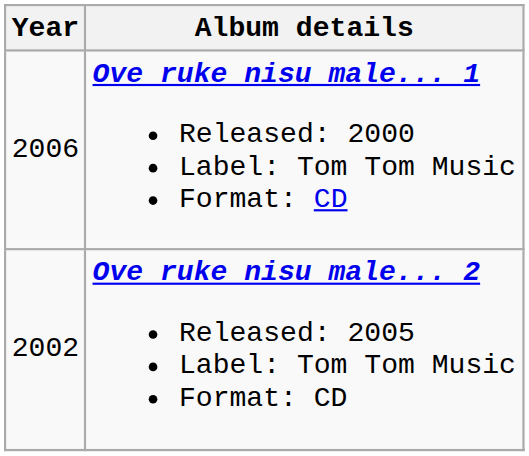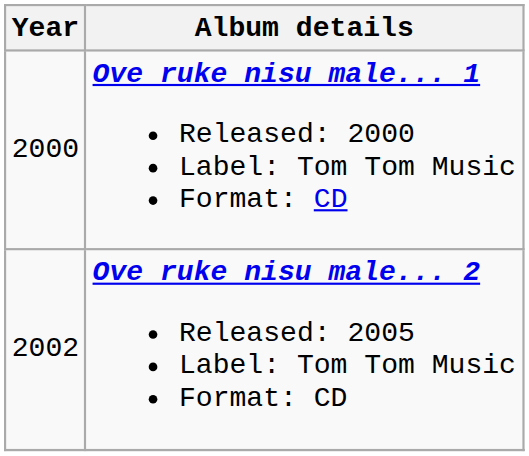(45, 150) 2006 -> (45, 150) 2000
